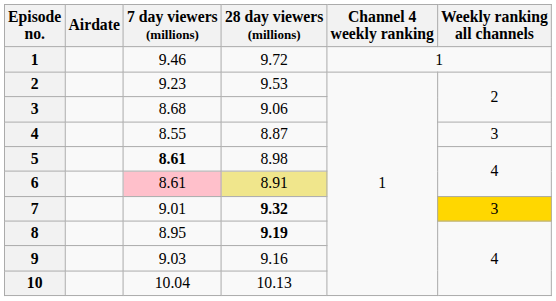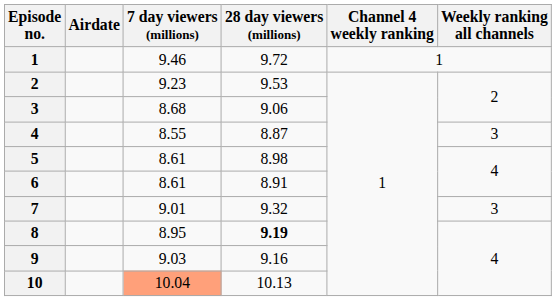(172, 158) bold -> (172, 158) normal
(172, 183) pink background -> (172, 183) no background
(274, 183) khaki background -> (274, 183) no background
(274, 208) bold -> (274, 208) normal
(494, 208) gold background -> (494, 208) no background
(172, 283) no background -> (172, 283) lightsalmon background
